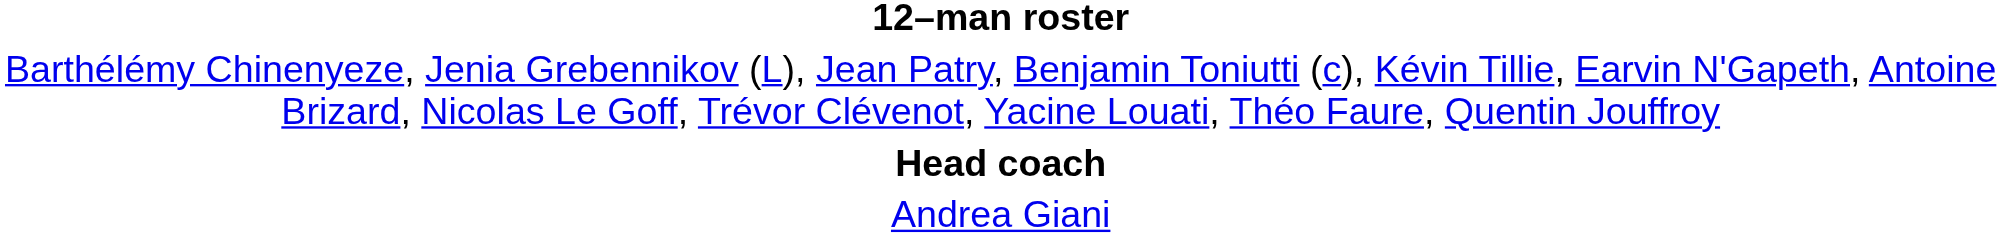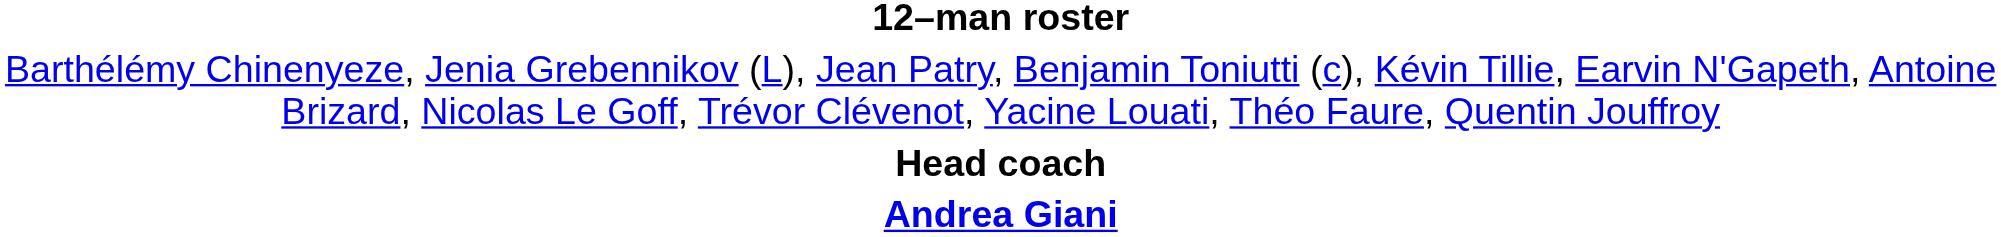(1001, 214) normal -> (1001, 214) bold
